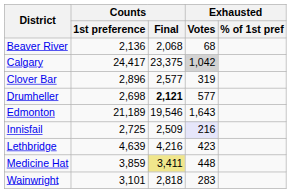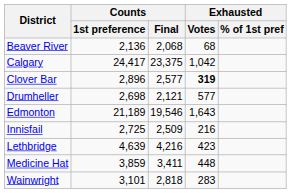(202, 63) lightgrey background -> (202, 63) no background
(207, 79) normal -> (207, 79) bold
(169, 96) bold -> (169, 96) normal
(207, 130) lavender background -> (207, 130) no background
(170, 163) khaki background -> (170, 163) no background
